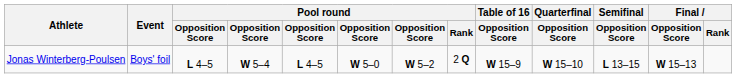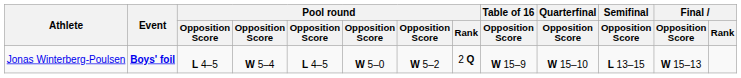(150, 60) normal -> (153, 60) bold
